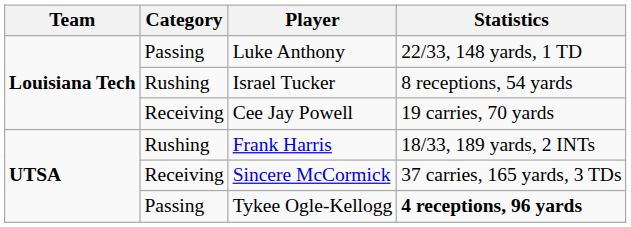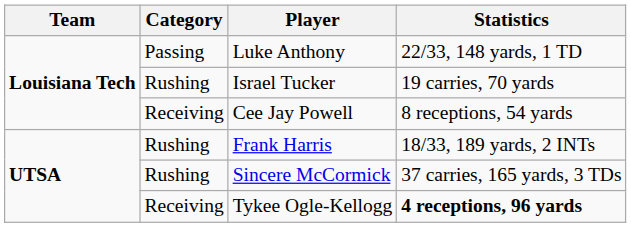(487, 82) 8 receptions, 54 yards -> (478, 82) 19 carries, 70 yards
(478, 113) 19 carries, 70 yards -> (487, 113) 8 receptions, 54 yards
(184, 175) Receiving -> (177, 175) Rushing
(174, 206) Passing -> (184, 206) Receiving
